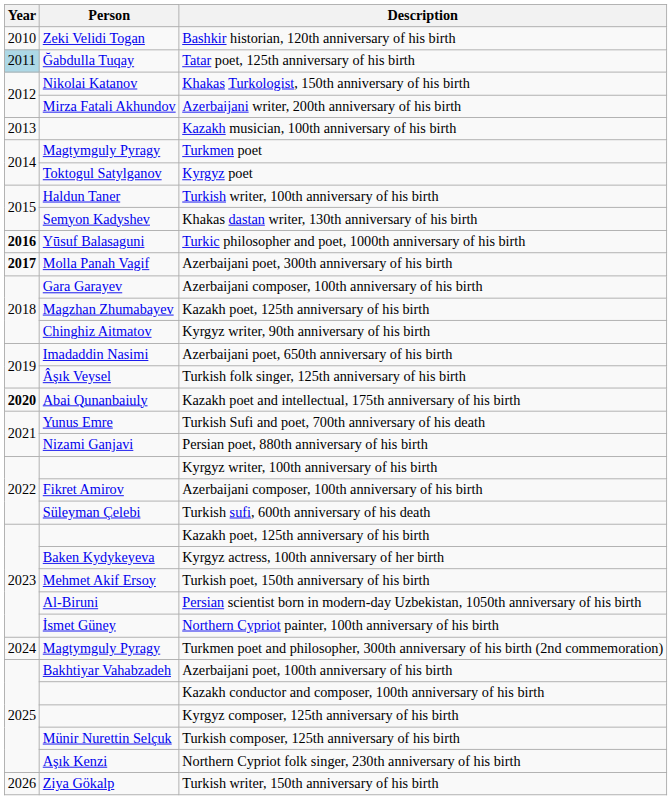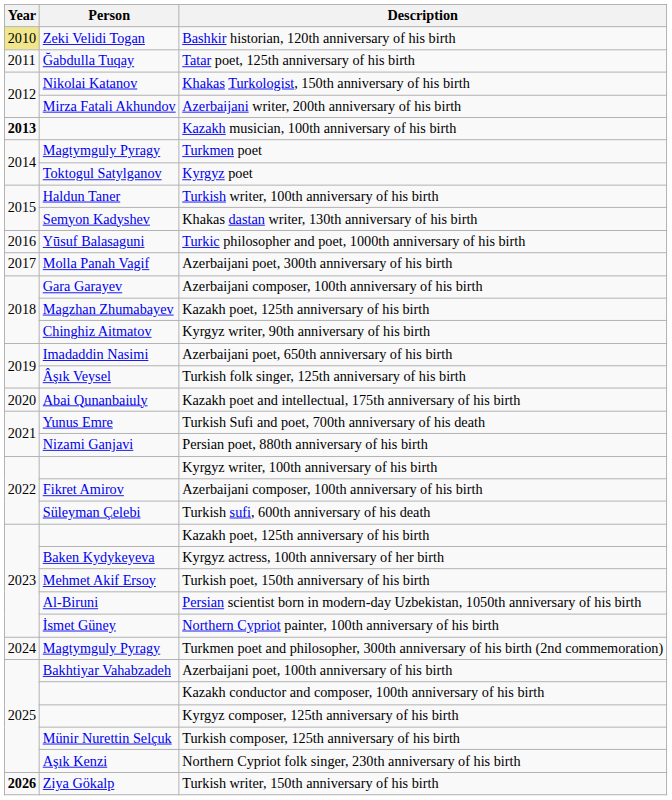(22, 38) no background -> (22, 38) khaki background
(22, 60) lightblue background -> (22, 60) no background
(22, 128) normal -> (22, 128) bold
(22, 241) bold -> (22, 241) normal
(22, 264) bold -> (22, 264) normal
(22, 399) bold -> (22, 399) normal
(22, 783) normal -> (22, 783) bold
